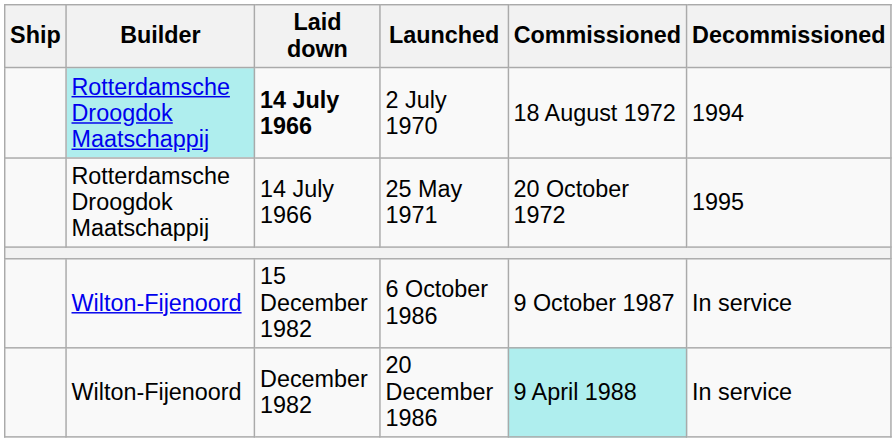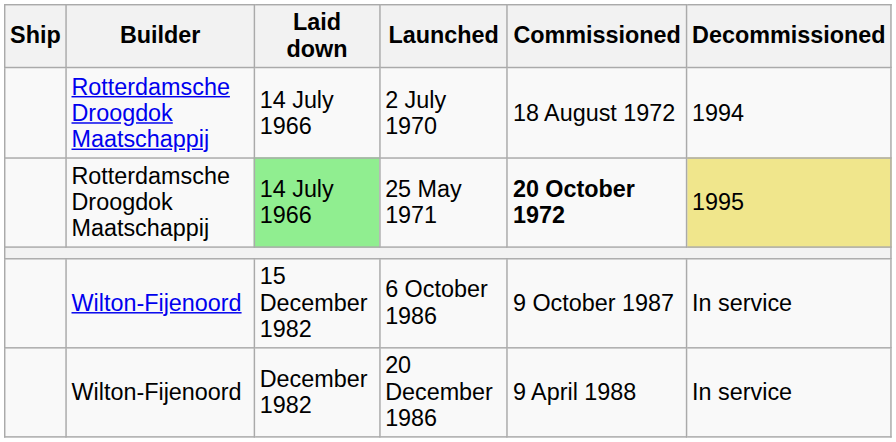(151, 112) paleturquoise background -> (151, 112) no background
(300, 112) bold -> (297, 112) normal
(297, 202) no background -> (297, 202) lightgreen background
(571, 202) normal -> (574, 202) bold
(718, 202) no background -> (718, 202) khaki background
(575, 392) paleturquoise background -> (575, 392) no background
